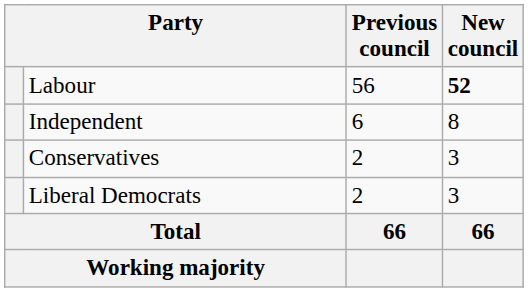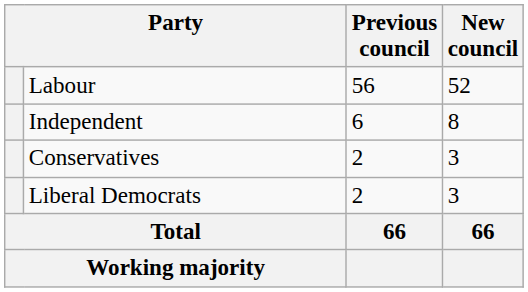(459, 85) bold -> (459, 85) normal
